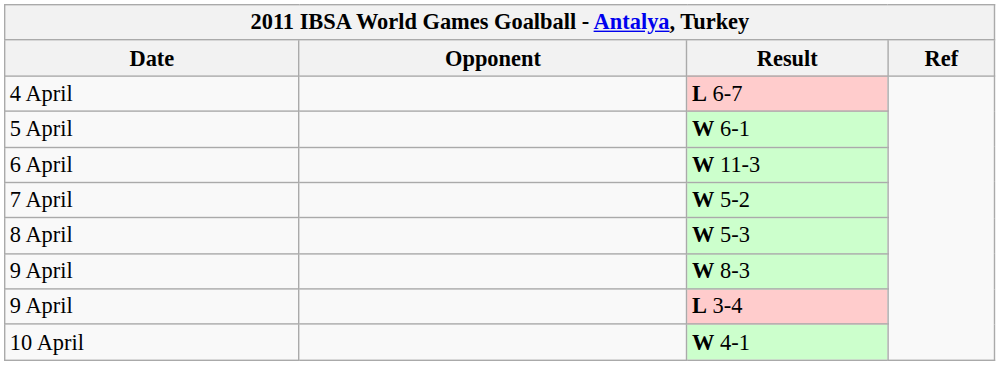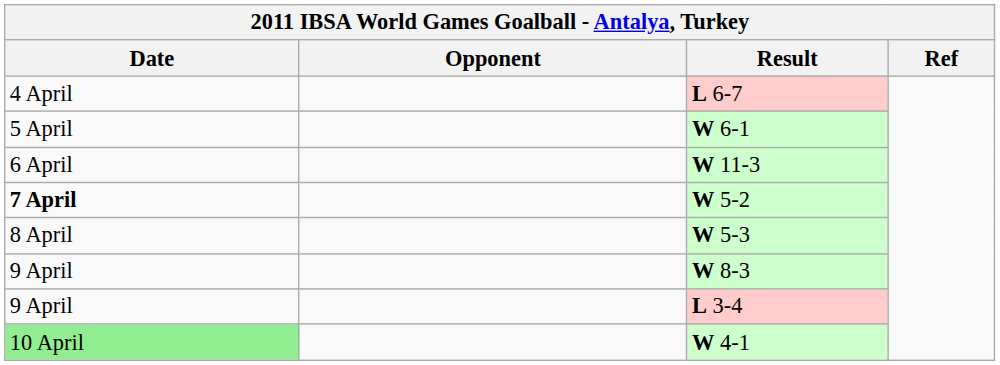(41, 199) normal -> (43, 199) bold
(47, 341) no background -> (47, 341) lightgreen background
